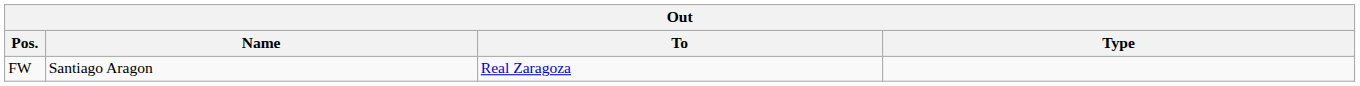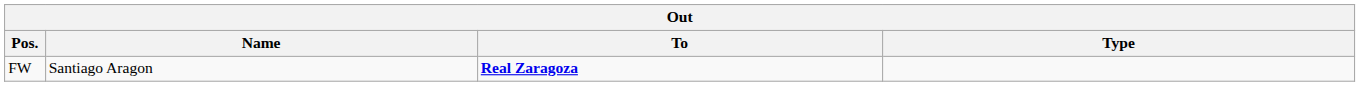(526, 69) normal -> (529, 69) bold
